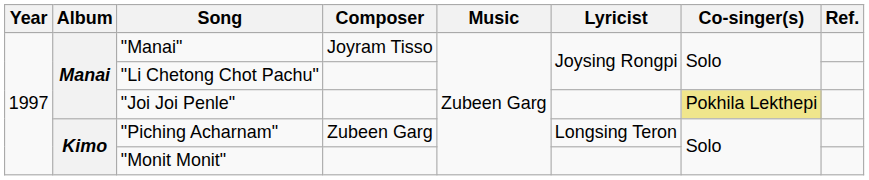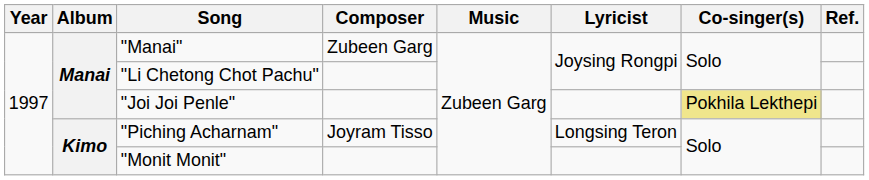(380, 47) Joyram Tisso -> (380, 47) Zubeen Garg
(380, 132) Zubeen Garg -> (380, 132) Joyram Tisso
